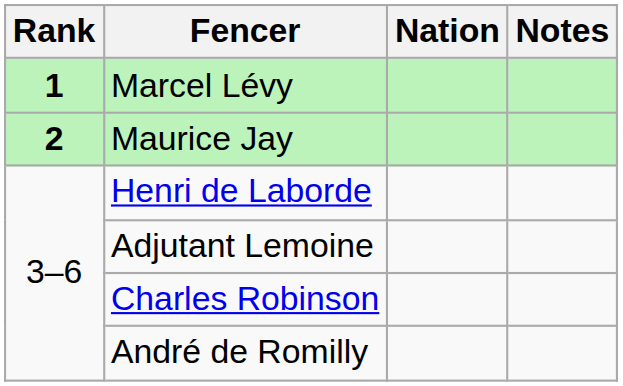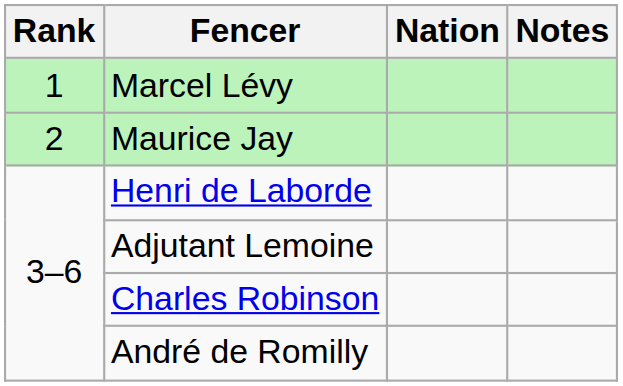(54, 84) bold -> (54, 84) normal
(54, 138) bold -> (54, 138) normal
